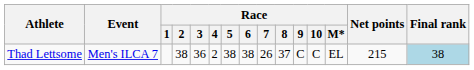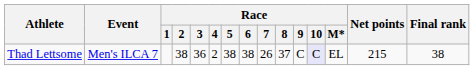(316, 54) no background -> (316, 54) lavender background
(438, 54) lightblue background -> (438, 54) no background
